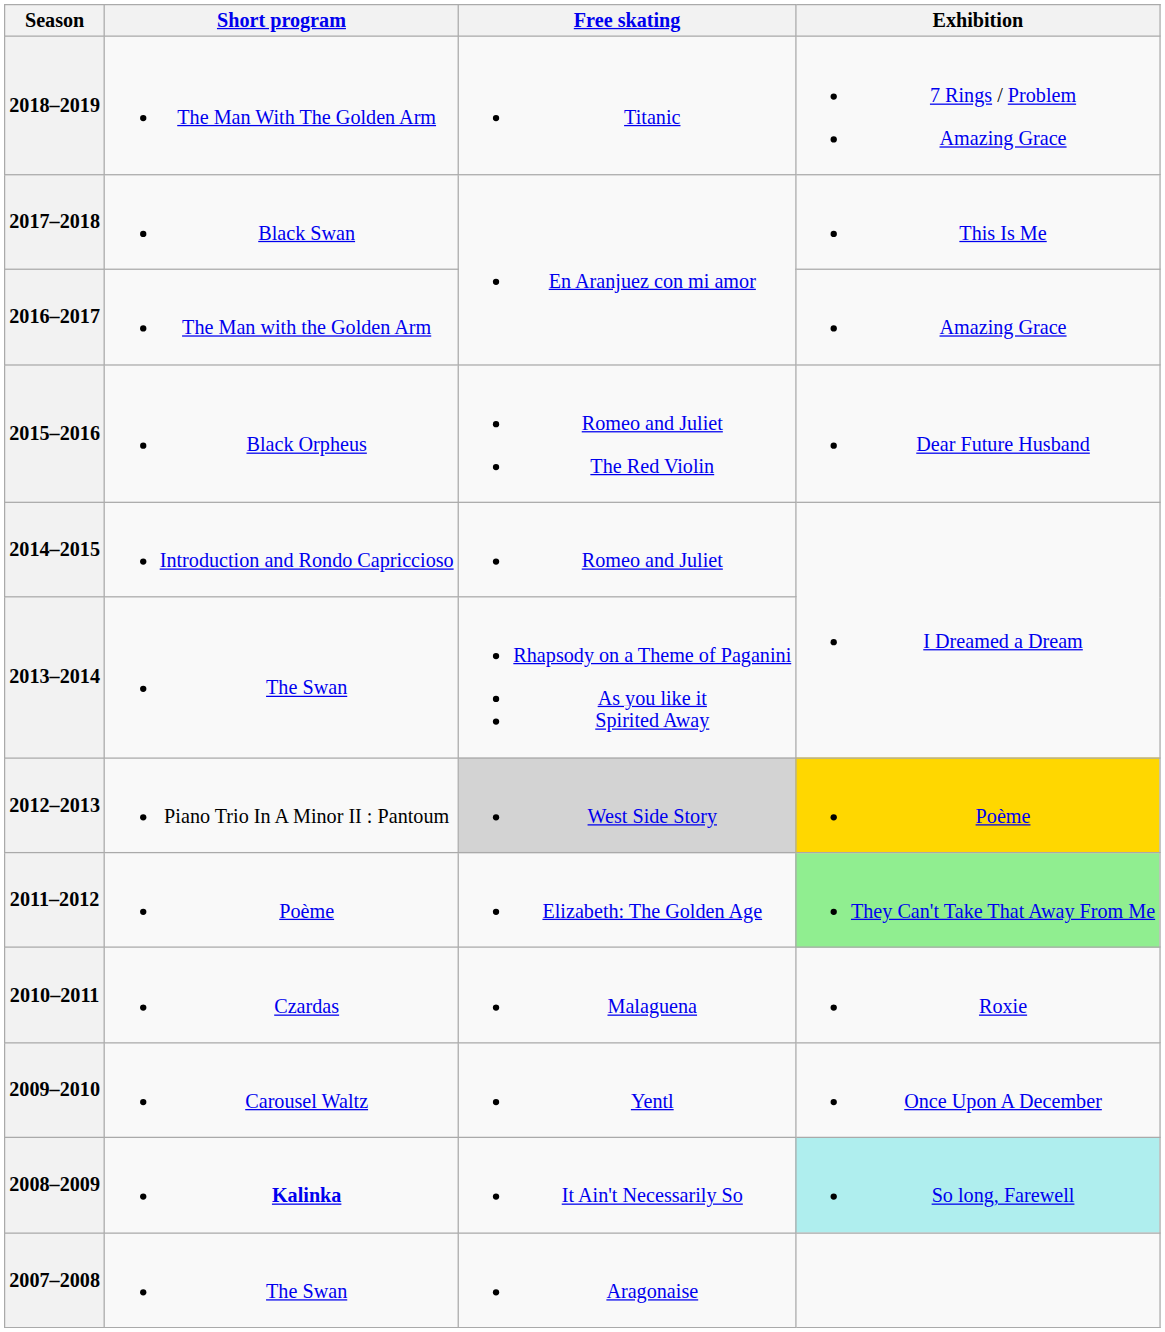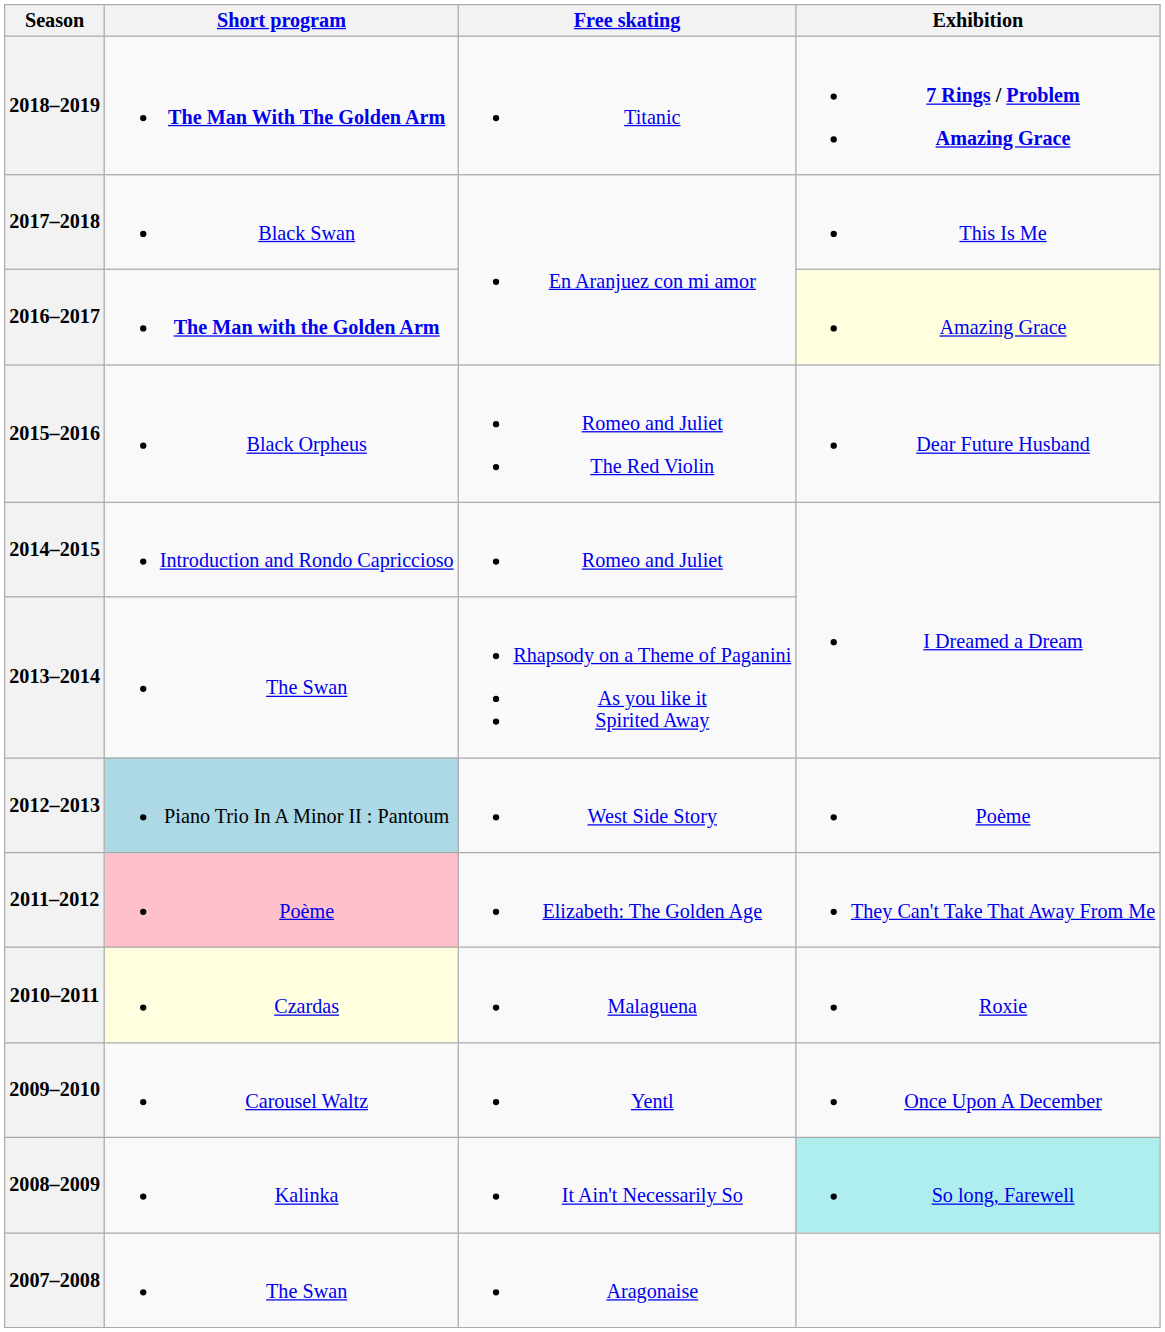(281, 117) normal -> (281, 117) bold
(978, 117) normal -> (978, 117) bold
(281, 328) normal -> (281, 328) bold
(978, 328) no background -> (978, 328) lightyellow background
(281, 816) no background -> (281, 816) lightblue background
(627, 816) lightgrey background -> (627, 816) no background
(978, 816) gold background -> (978, 816) no background
(281, 911) no background -> (281, 911) pink background
(978, 911) lightgreen background -> (978, 911) no background
(281, 1006) no background -> (281, 1006) lightyellow background
(281, 1196) bold -> (281, 1196) normal
